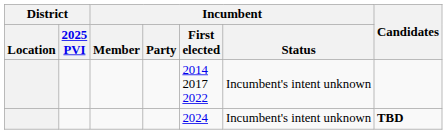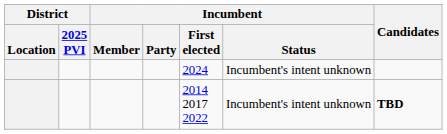(195, 84) 2014 2017 2022 -> (195, 69) 2024
(195, 118) 2024 -> (195, 104) 2014 2017 2022
